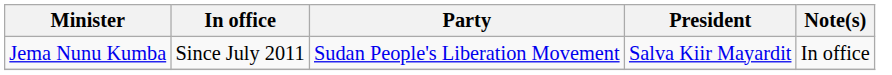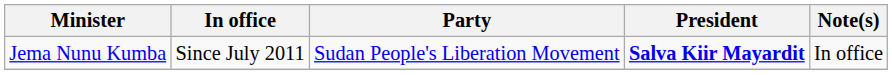(710, 52) normal -> (717, 52) bold
